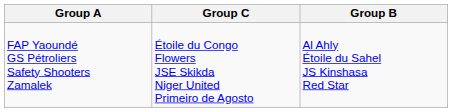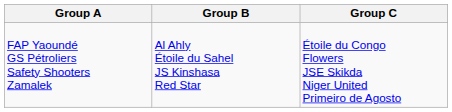columns swapped: (374, 13) <-> (226, 13)
